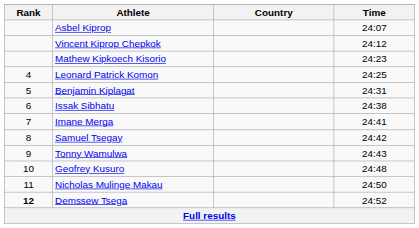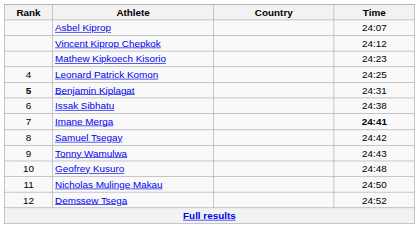(29, 91) normal -> (29, 91) bold
(374, 122) normal -> (374, 122) bold
(29, 200) bold -> (29, 200) normal
